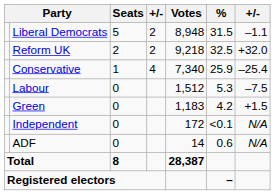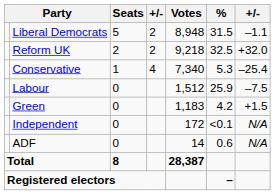(221, 69) 25.9 -> (225, 69) 5.3
(225, 87) 5.3 -> (221, 87) 25.9
